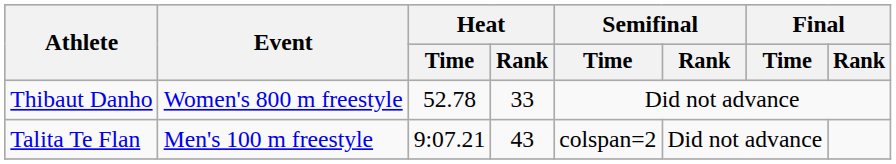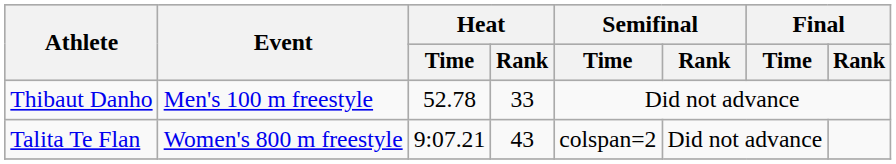(283, 100) Women's 800 m freestyle -> (268, 100) Men's 100 m freestyle
(268, 139) Men's 100 m freestyle -> (283, 139) Women's 800 m freestyle
